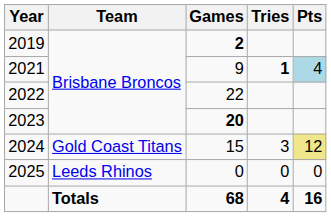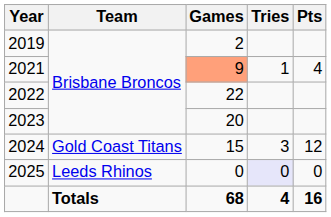(239, 43) bold -> (239, 43) normal
(239, 69) no background -> (239, 69) lightsalmon background
(285, 69) bold -> (285, 69) normal
(318, 69) lightblue background -> (318, 69) no background
(235, 120) bold -> (235, 120) normal
(313, 146) khaki background -> (313, 146) no background
(285, 172) no background -> (285, 172) lavender background
